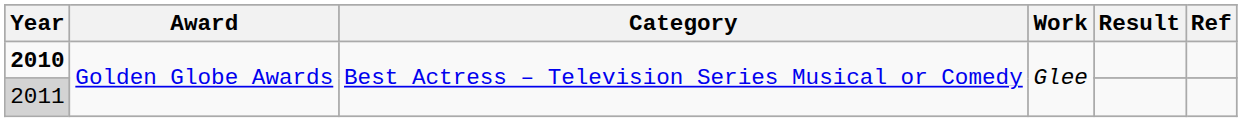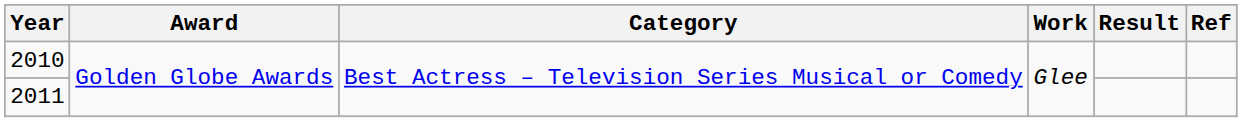(37, 60) bold -> (37, 60) normal
(37, 97) lightgrey background -> (37, 97) no background
